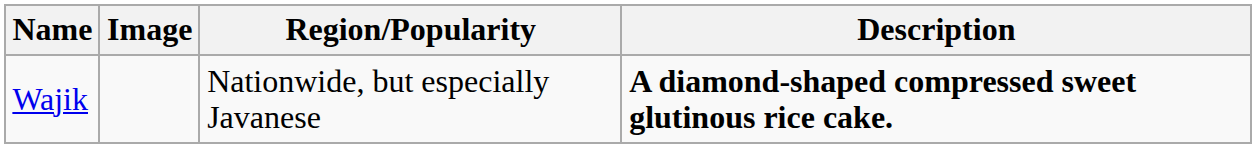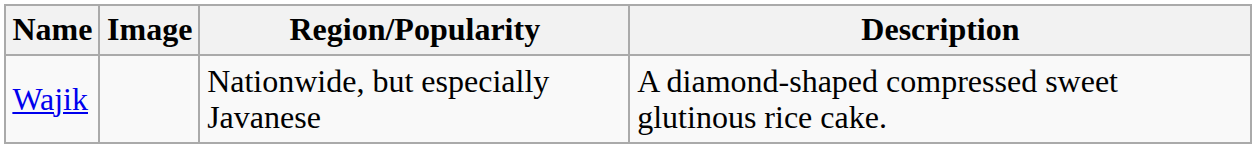(883, 98) bold -> (878, 98) normal
